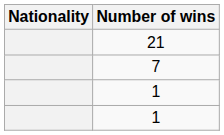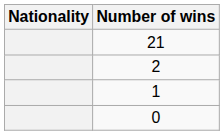(156, 67) 7 -> (156, 67) 2
(156, 117) 1 -> (156, 117) 0
